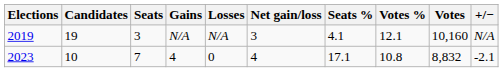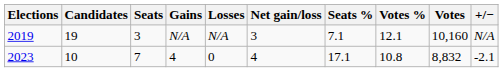(336, 35) 4.1 -> (336, 35) 7.1
